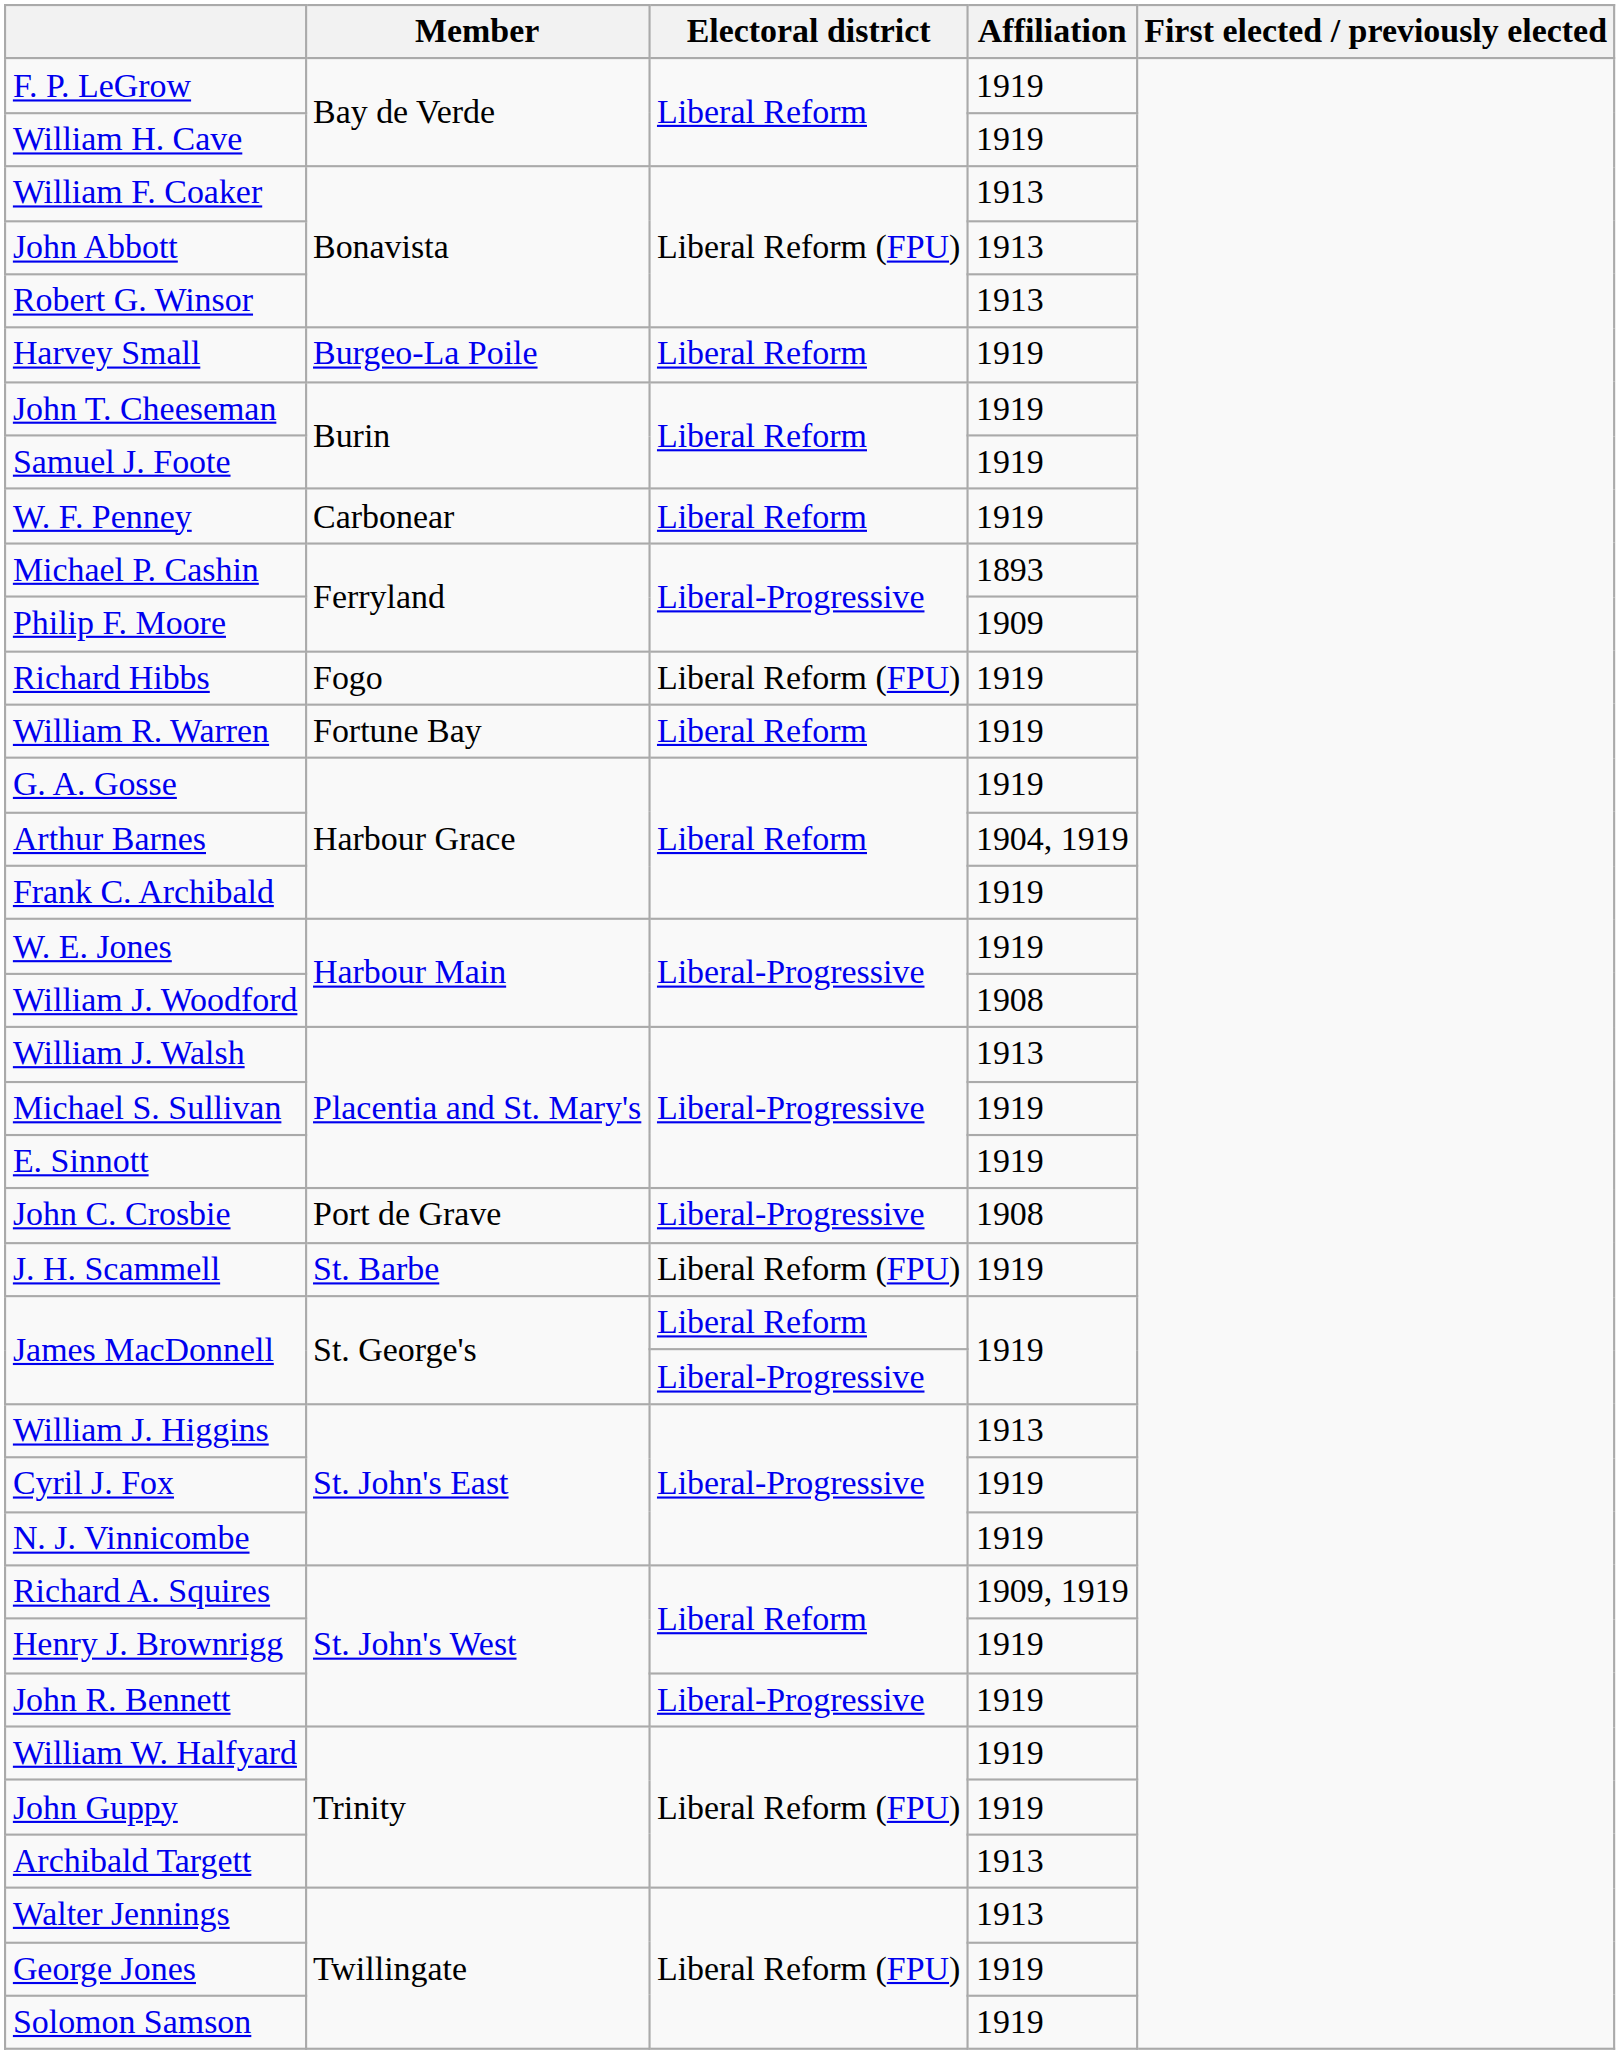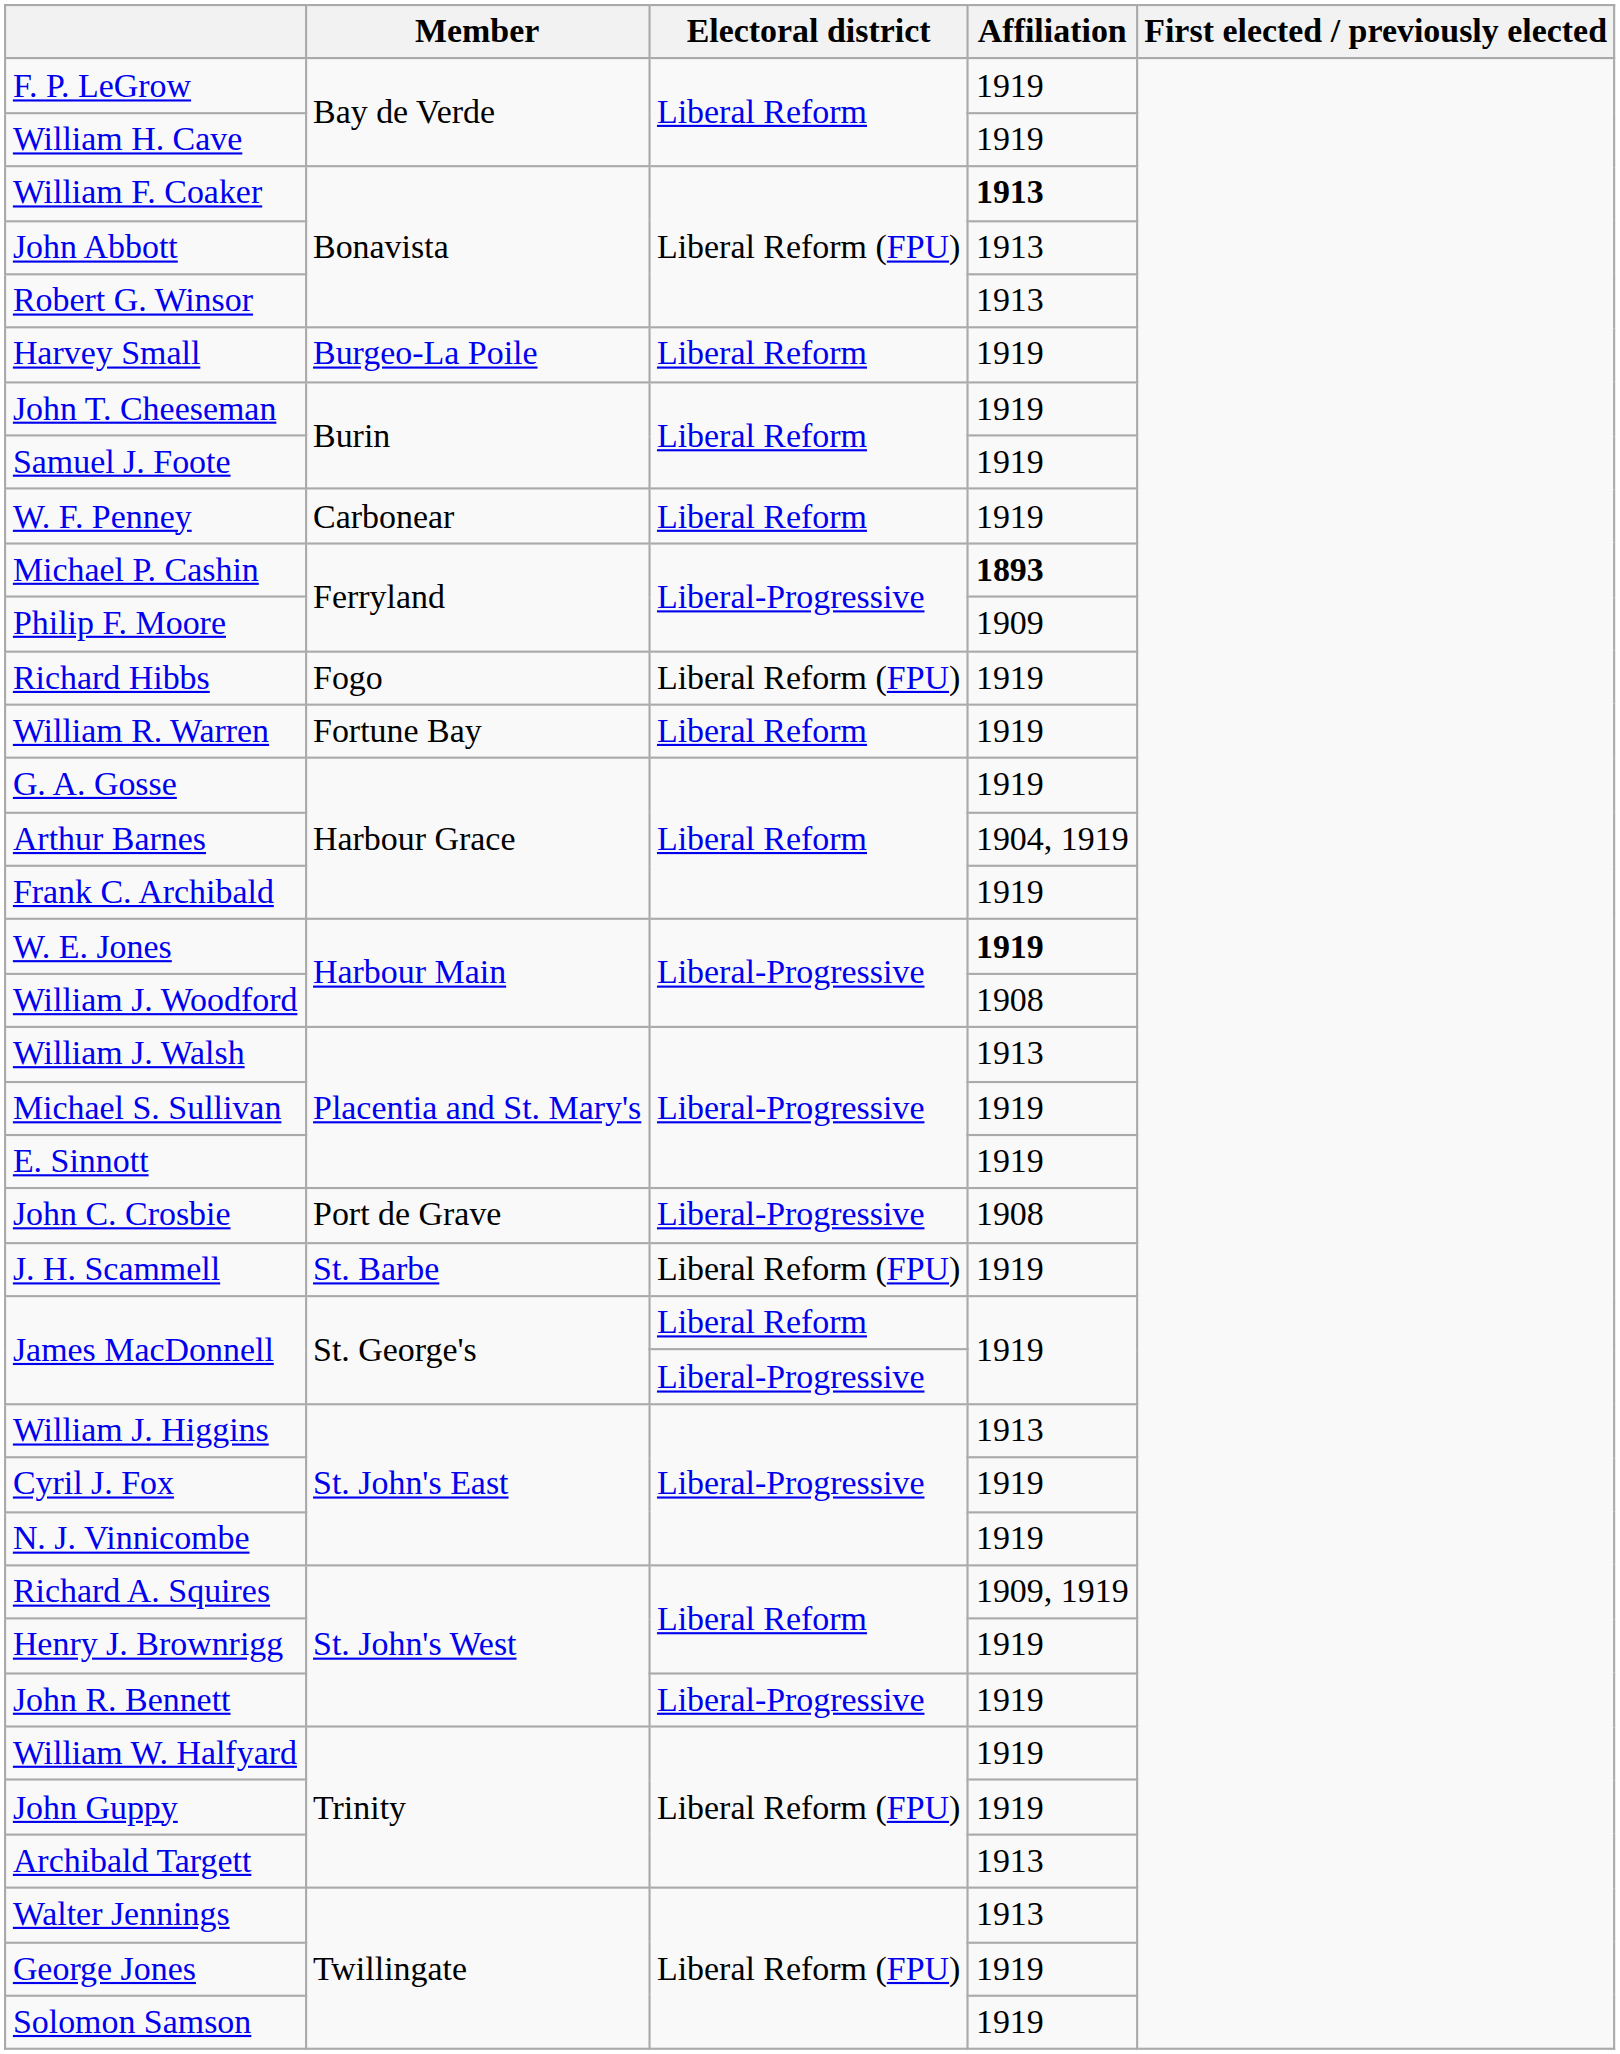(1010, 192) normal -> (1010, 192) bold
(1010, 569) normal -> (1010, 569) bold
(1010, 945) normal -> (1010, 945) bold
